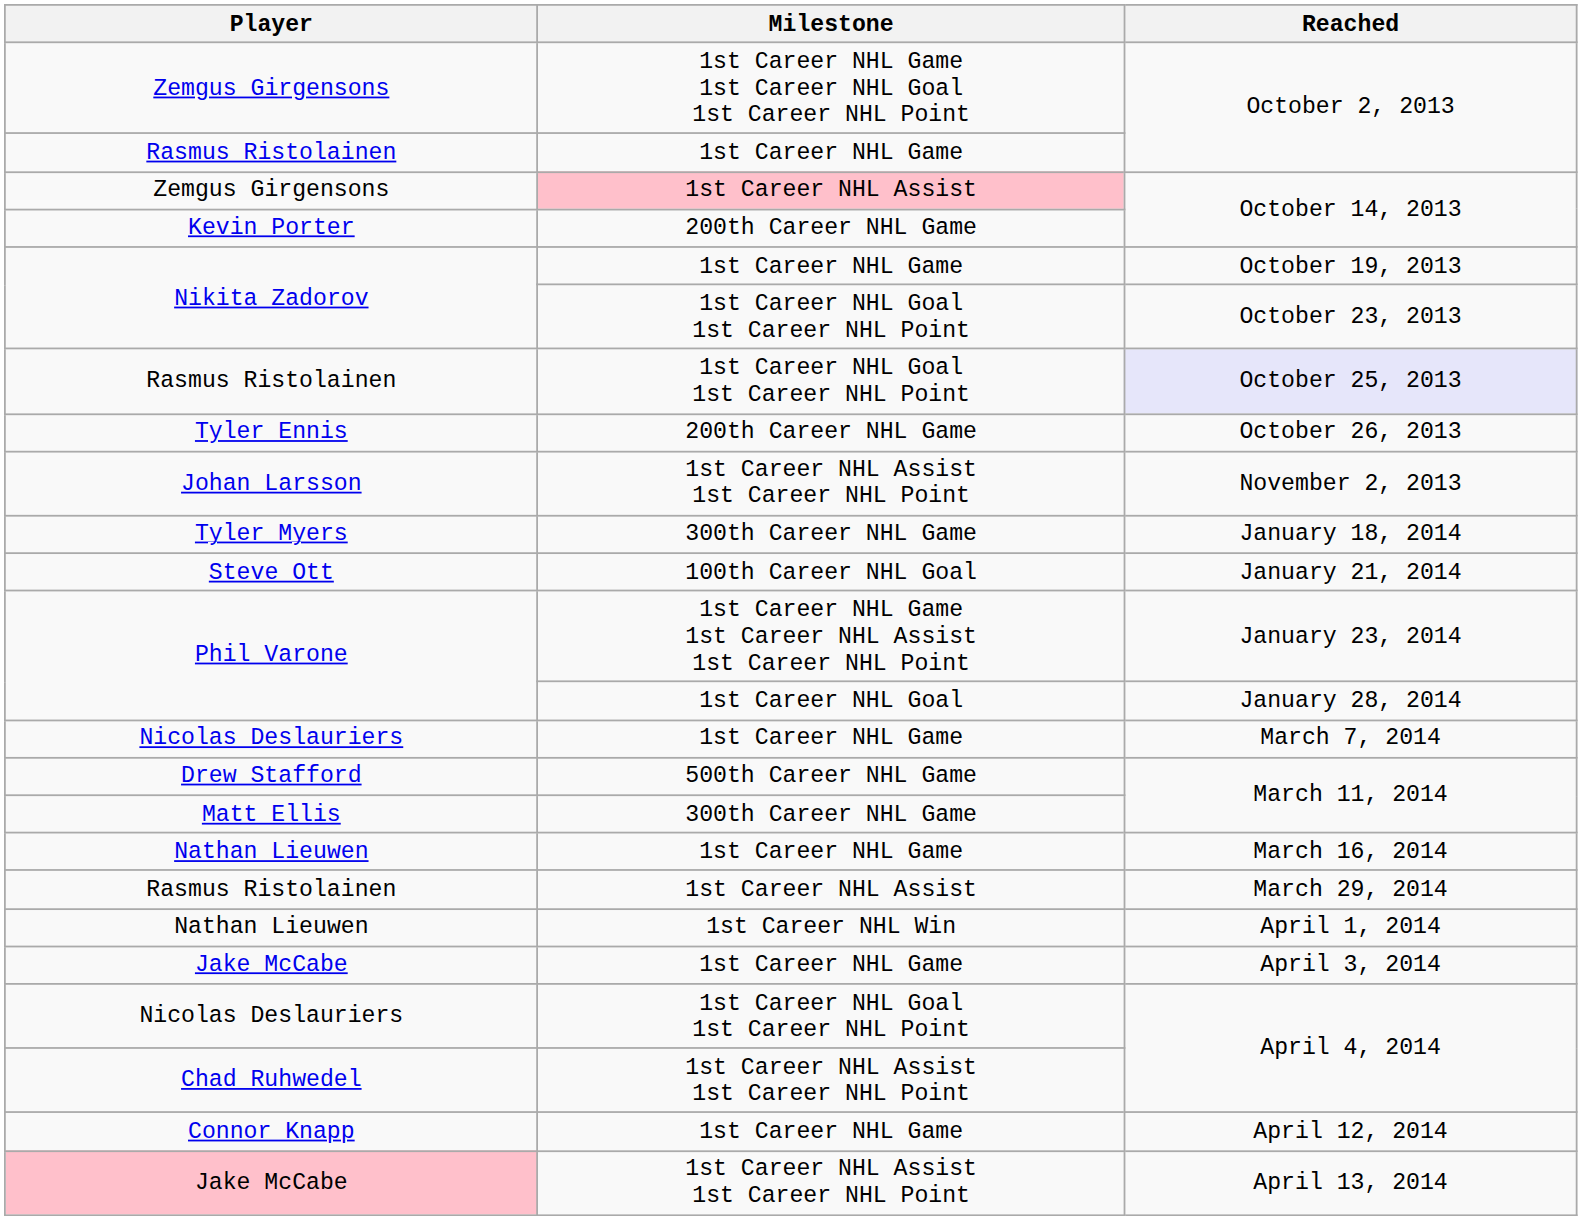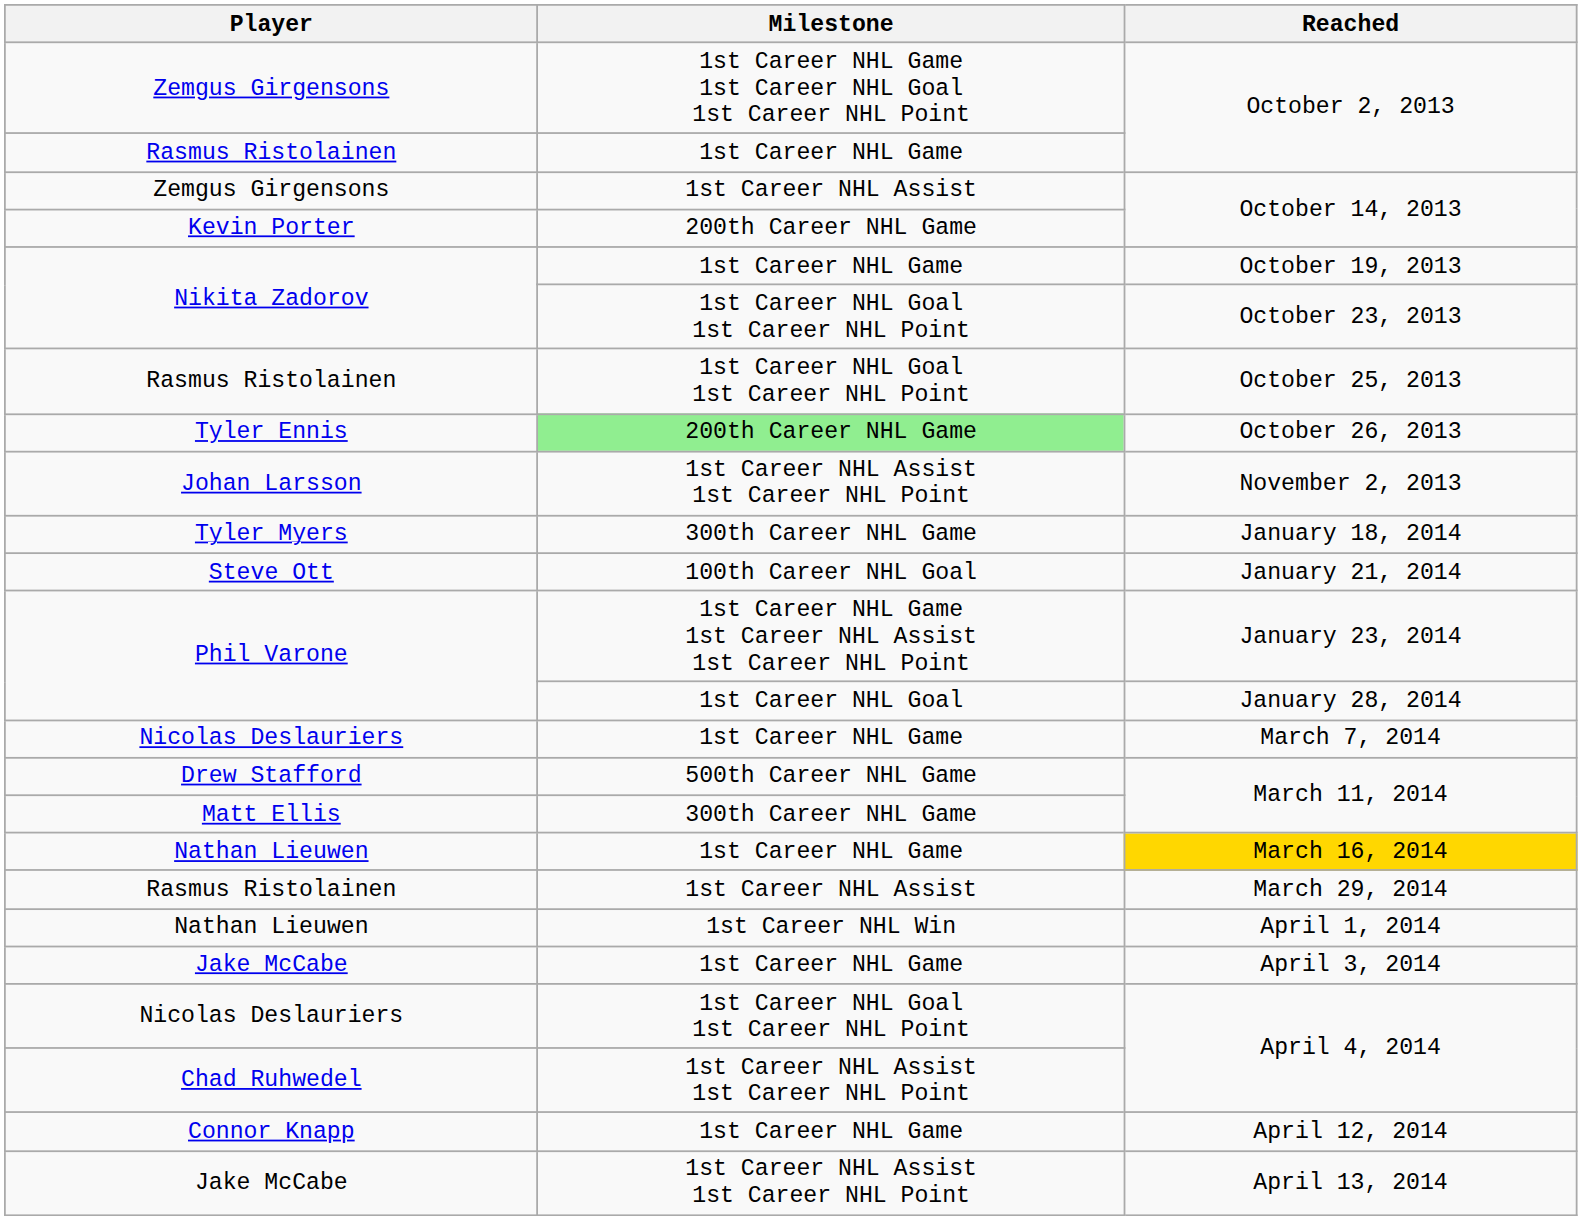(831, 190) pink background -> (831, 190) no background
(1351, 381) lavender background -> (1351, 381) no background
(831, 432) no background -> (831, 432) lightgreen background
(1351, 852) no background -> (1351, 852) gold background
(271, 1183) pink background -> (271, 1183) no background
